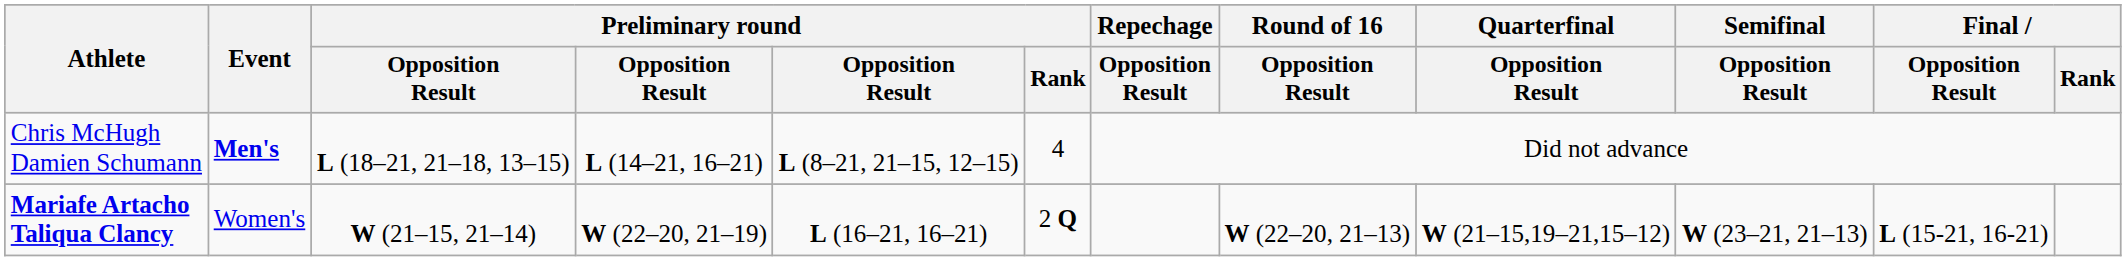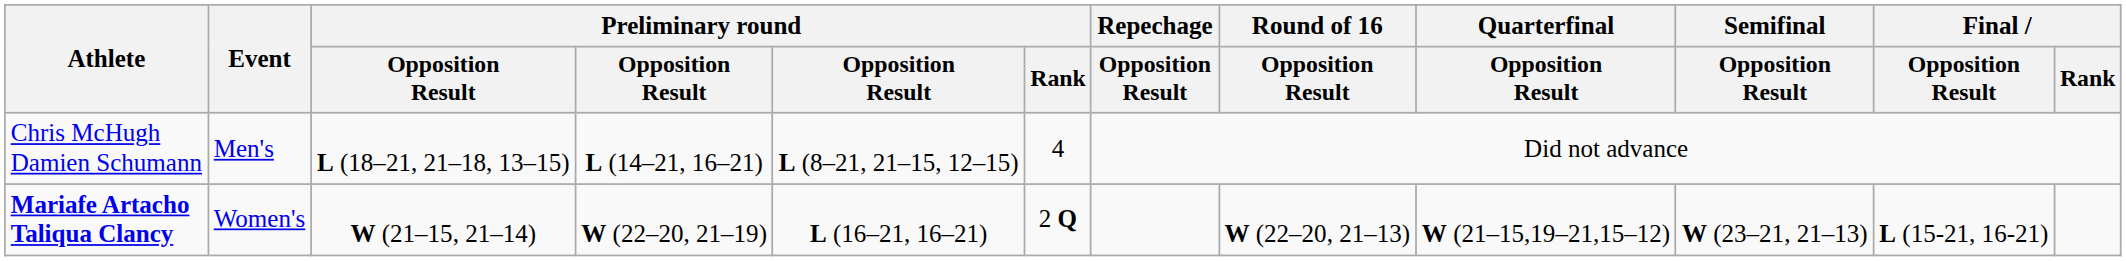(246, 148) bold -> (244, 148) normal
